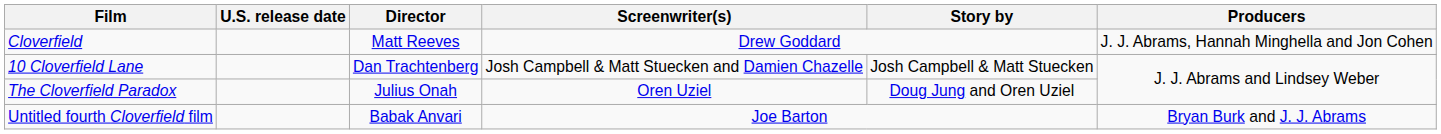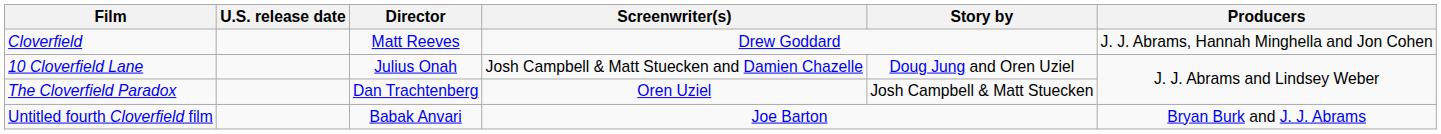(416, 66) Dan Trachtenberg -> (416, 66) Julius Onah
(982, 66) Josh Campbell & Matt Stuecken -> (982, 66) Doug Jung and Oren Uziel
(416, 91) Julius Onah -> (416, 91) Dan Trachtenberg
(982, 91) Doug Jung and Oren Uziel -> (982, 91) Josh Campbell & Matt Stuecken
